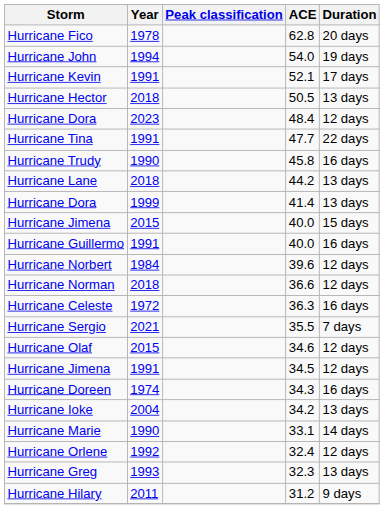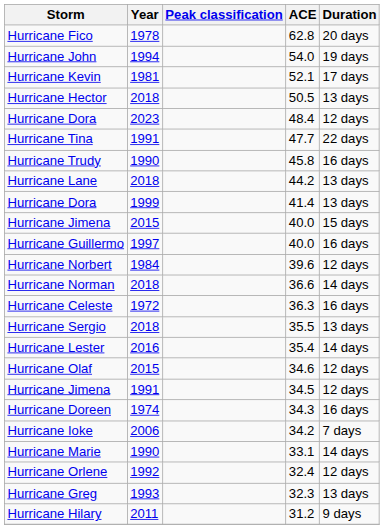(145, 77) 1991 -> (145, 77) 1981
(145, 243) 1991 -> (145, 243) 1997
(346, 285) 12 days -> (346, 285) 14 days
(145, 327) 2021 -> (145, 327) 2018
(342, 327) 7 days -> (346, 327) 13 days
+ row: (56, 347)
(145, 410) 2004 -> (145, 431) 2006
(346, 410) 13 days -> (342, 431) 7 days
